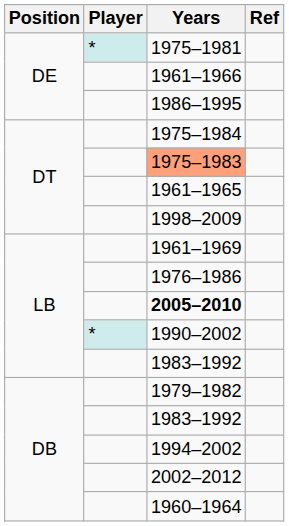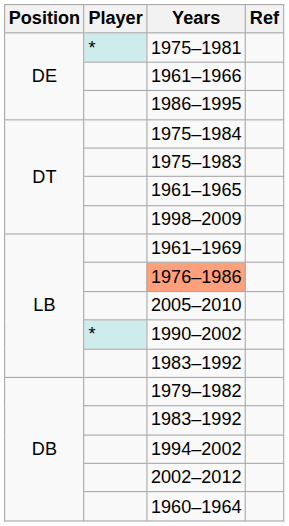(196, 162) lightsalmon background -> (196, 162) no background
(196, 276) no background -> (196, 276) lightsalmon background
(196, 305) bold -> (196, 305) normal
